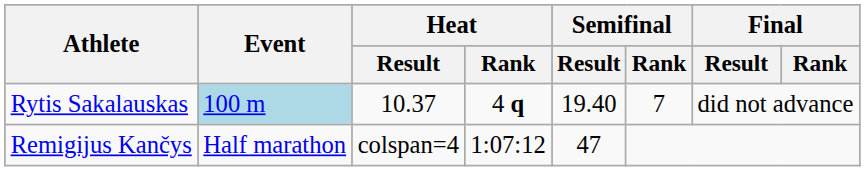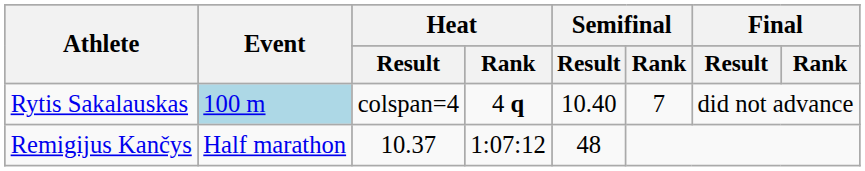(408, 104) 10.37 -> (408, 104) colspan=4
(589, 104) 19.40 -> (589, 104) 10.40
(408, 144) colspan=4 -> (408, 144) 10.37
(589, 144) 47 -> (589, 144) 48
